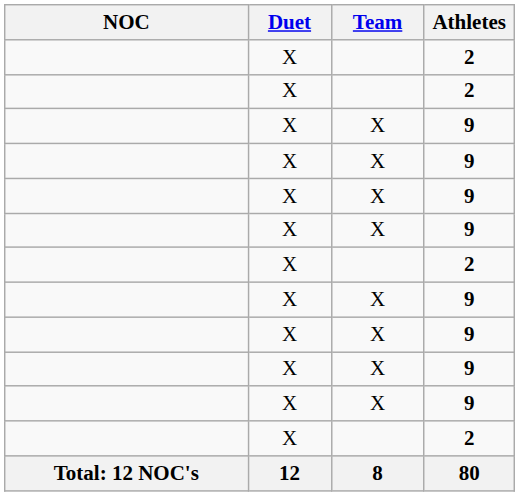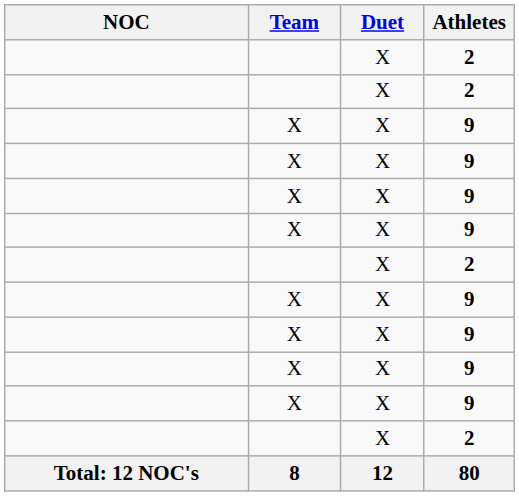columns swapped: (378, 22) <-> (289, 22)
